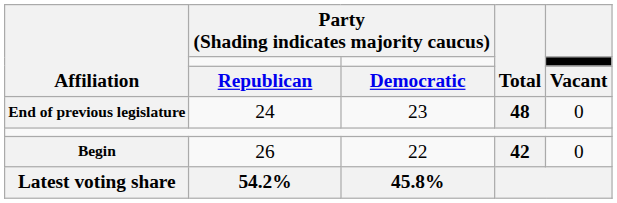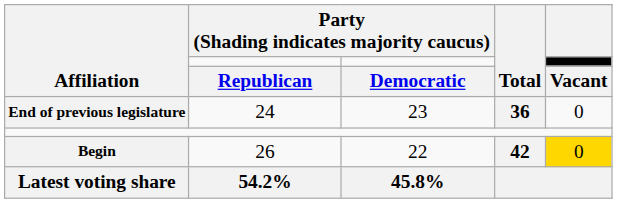(520, 111) 48 -> (520, 111) 36
(579, 151) no background -> (579, 151) gold background
